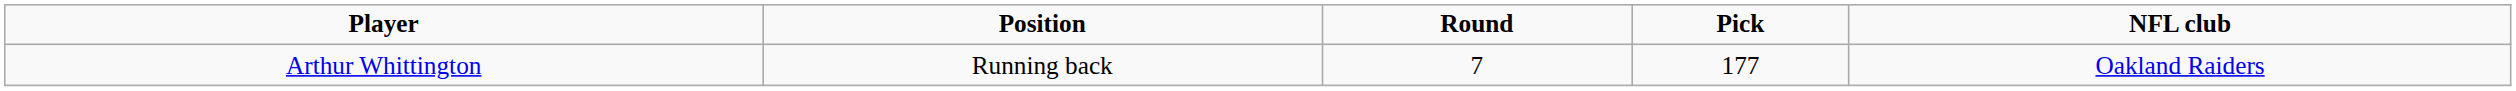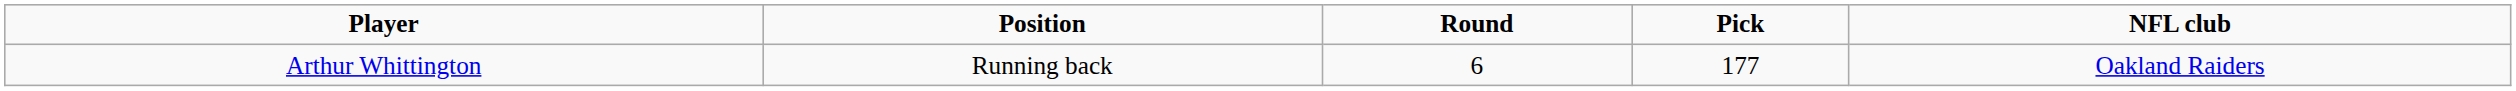(1477, 64) 7 -> (1477, 64) 6
